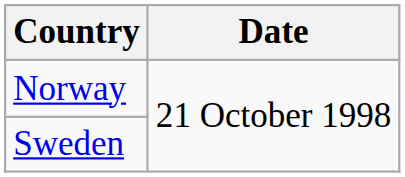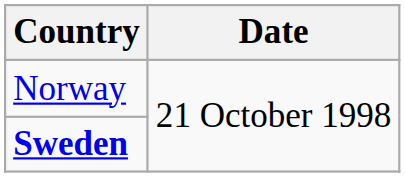(69, 143) normal -> (71, 143) bold
